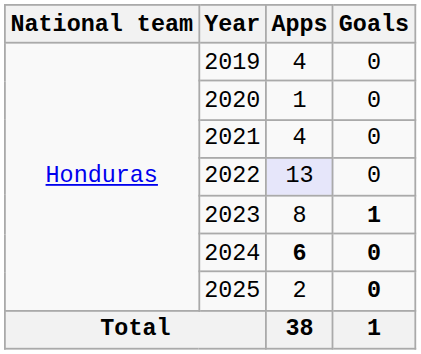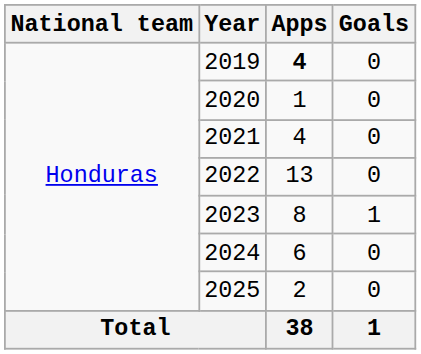(300, 62) normal -> (300, 62) bold
(300, 177) lavender background -> (300, 177) no background
(374, 215) bold -> (374, 215) normal
(300, 253) bold -> (300, 253) normal
(374, 253) bold -> (374, 253) normal
(374, 291) bold -> (374, 291) normal
